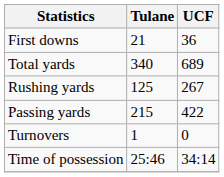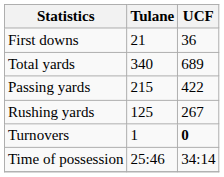rows swapped: (51, 87) <-> (49, 111)
(185, 135) normal -> (185, 135) bold
